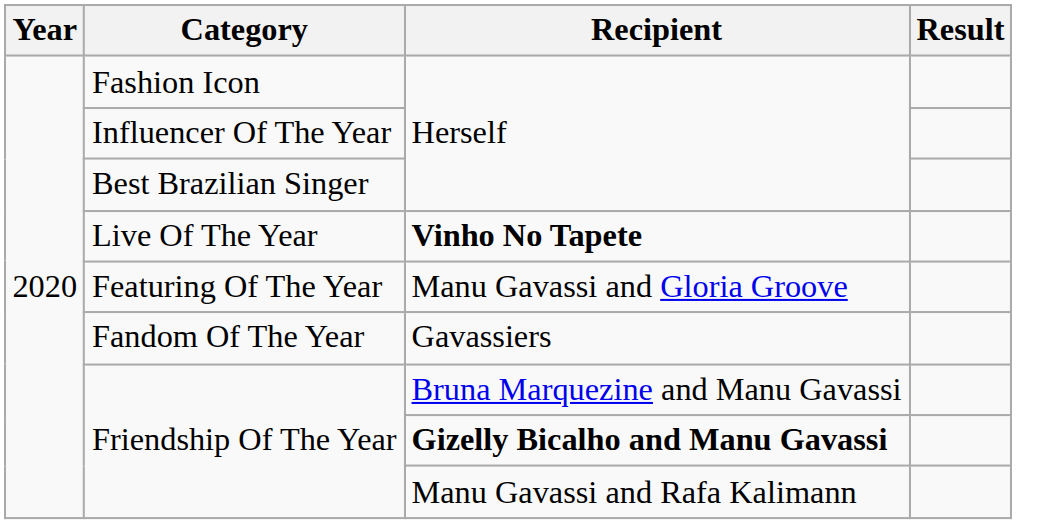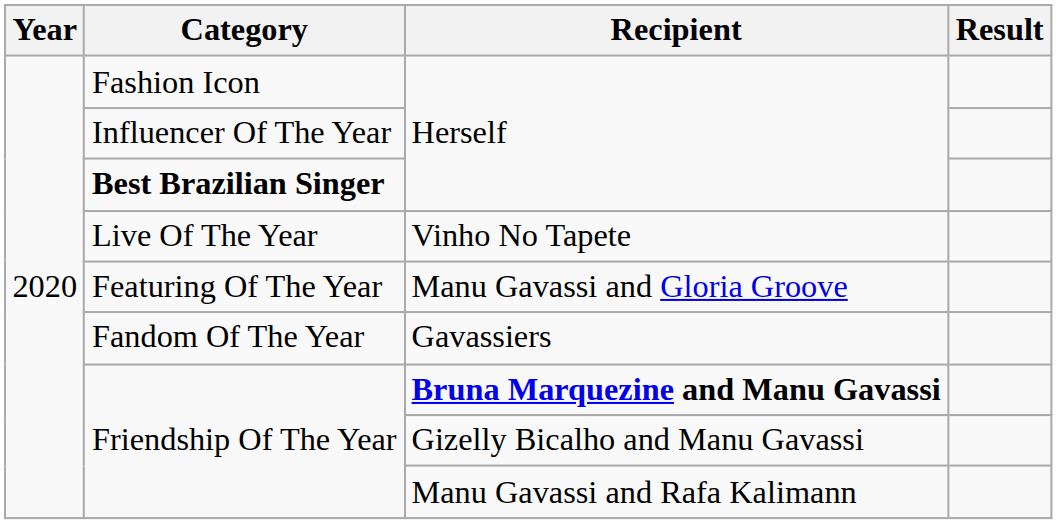(230, 183) normal -> (238, 183) bold
(527, 235) bold -> (521, 235) normal
(657, 388) normal -> (676, 388) bold
(649, 440) bold -> (638, 440) normal
